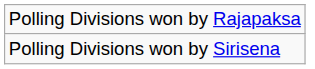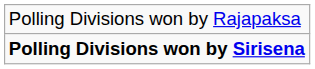(145, 48) normal -> (157, 48) bold
